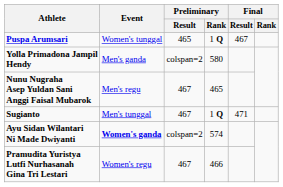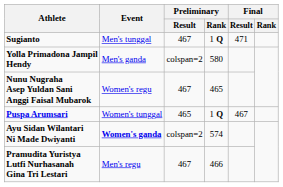rows swapped: (23, 114) <-> (37, 40)
(121, 90) Men's regu -> (127, 90) Women's regu
(127, 164) Women's regu -> (121, 164) Men's regu
